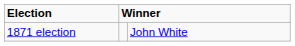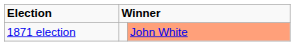(159, 31) no background -> (159, 31) lightsalmon background
